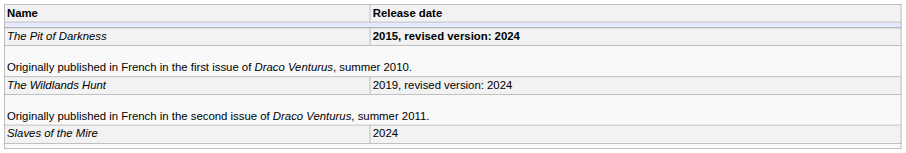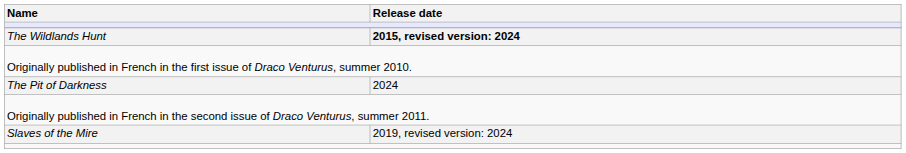(57, 36) The Pit of Darkness -> (56, 36) The Wildlands Hunt
(56, 85) The Wildlands Hunt -> (57, 85) The Pit of Darkness
(443, 85) 2019, revised version: 2024 -> (385, 85) 2024
(385, 134) 2024 -> (443, 134) 2019, revised version: 2024
